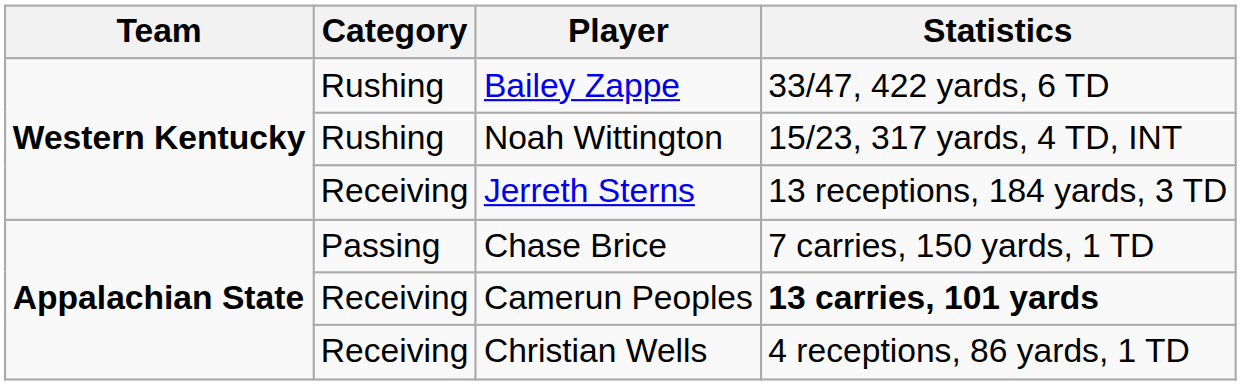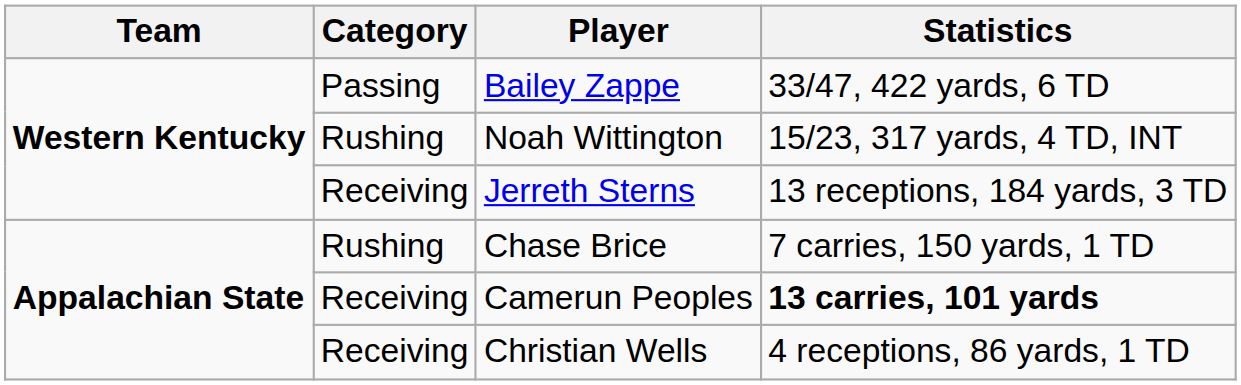(382, 85) Rushing -> (381, 85) Passing
(381, 244) Passing -> (382, 244) Rushing
